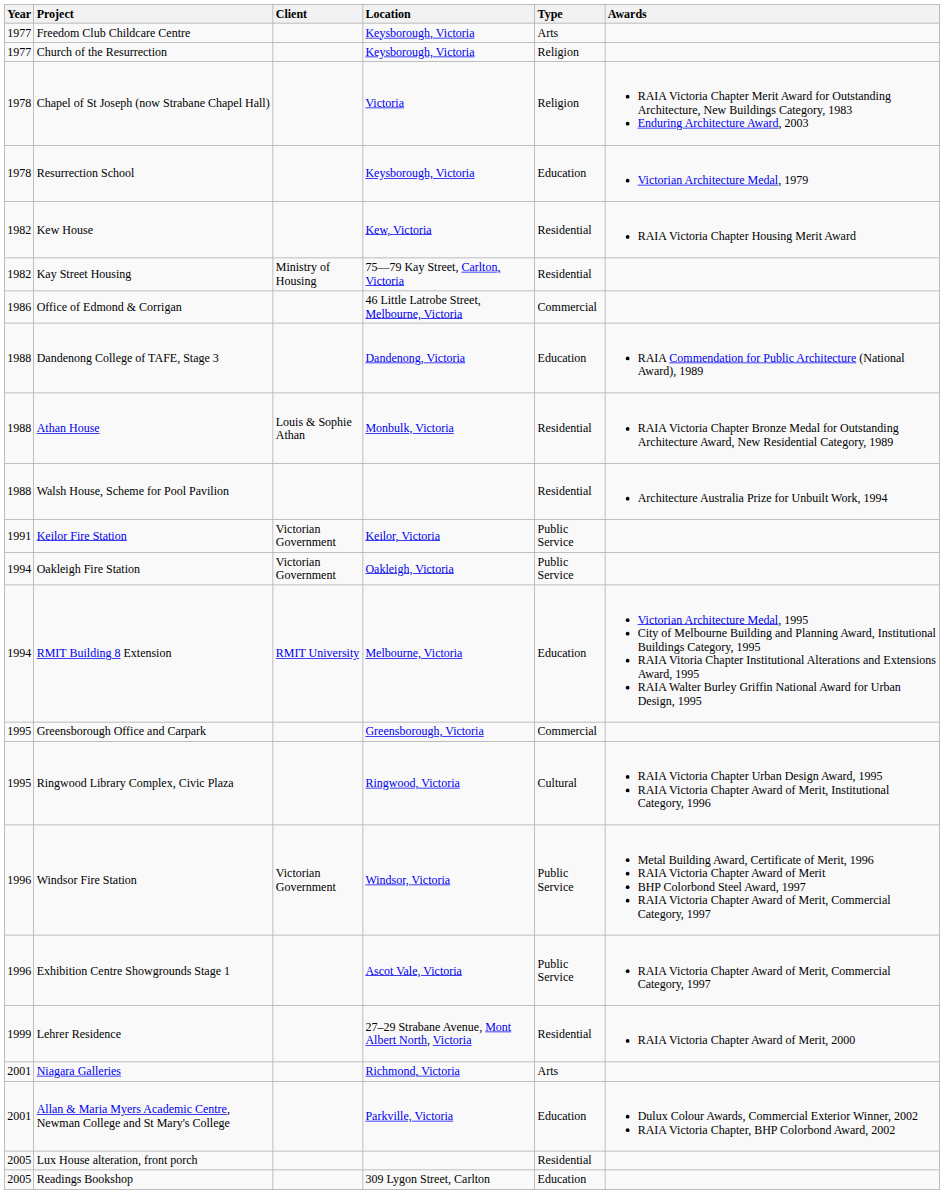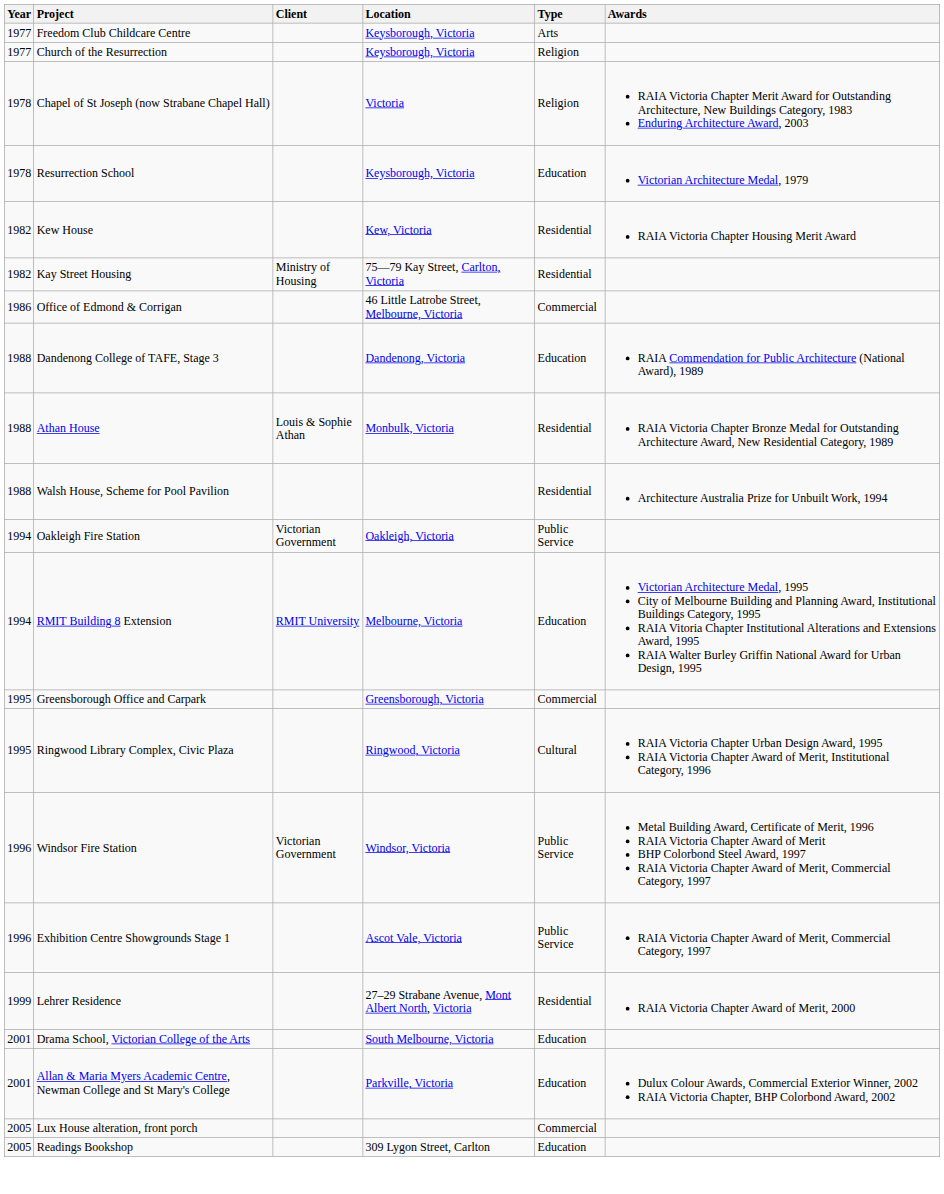- row: (82, 536)
+ row: (143, 1039)
- row: (79, 1071)
(565, 1160) Residential -> (567, 1128) Commercial
